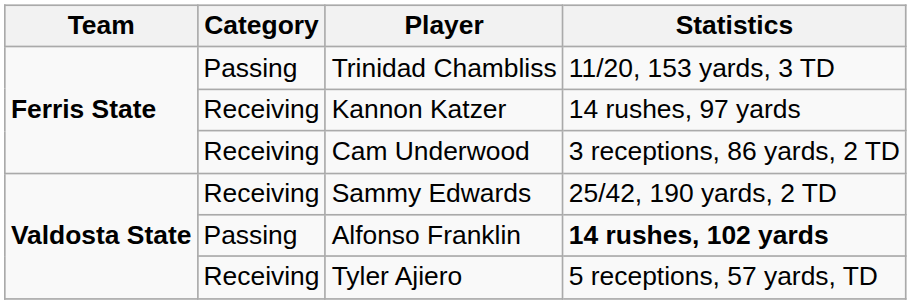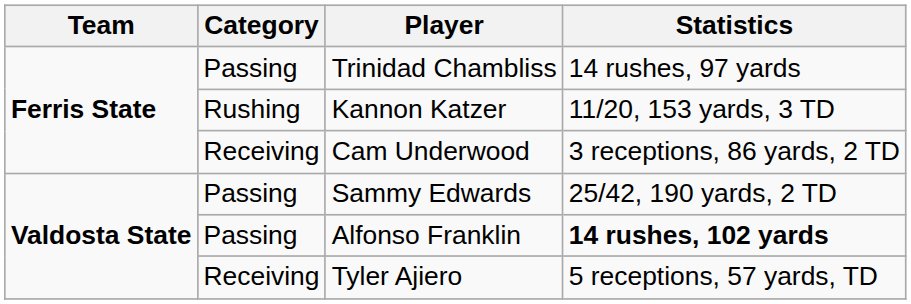(702, 67) 11/20, 153 yards, 3 TD -> (685, 67) 14 rushes, 97 yards
(262, 109) Receiving -> (252, 109) Rushing
(685, 109) 14 rushes, 97 yards -> (702, 109) 11/20, 153 yards, 3 TD
(262, 193) Receiving -> (251, 193) Passing
